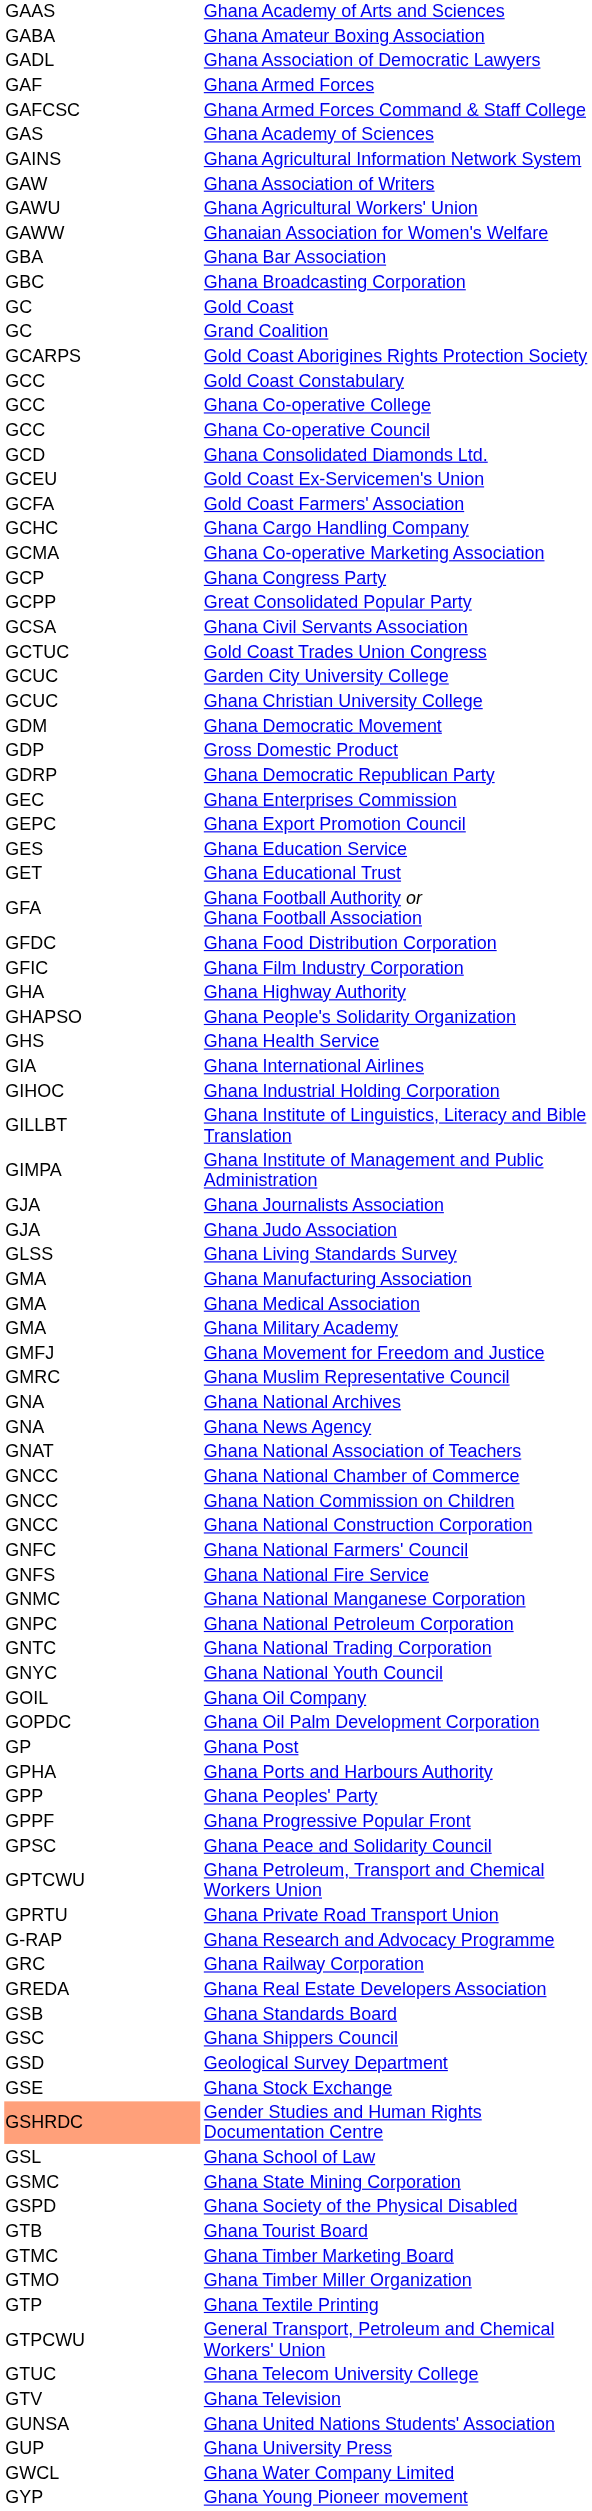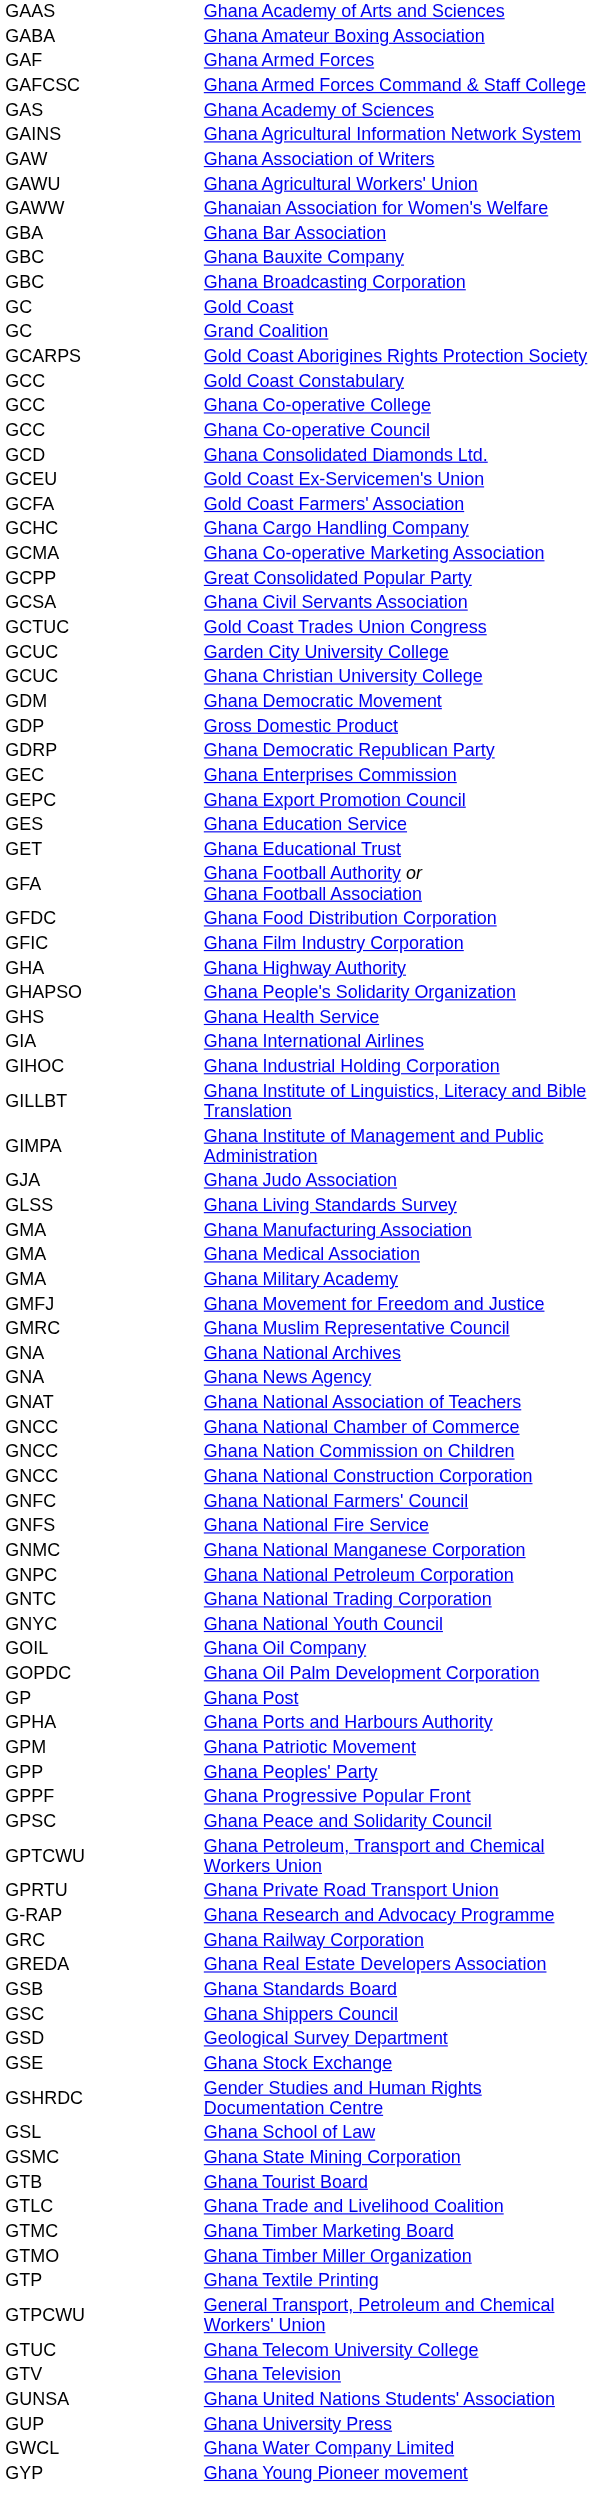- row: (372, 60)
+ row: (304, 257)
- row: (295, 578)
- row: (324, 1205)
+ row: (310, 1747)
(44, 2122) lightsalmon background -> (44, 2097) no background
- row: (361, 2206)
+ row: (354, 2206)
